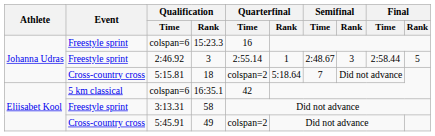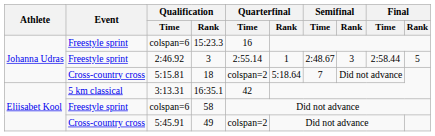(169, 91) colspan=6 -> (169, 91) 3:13.31
(169, 107) 3:13.31 -> (169, 107) colspan=6
